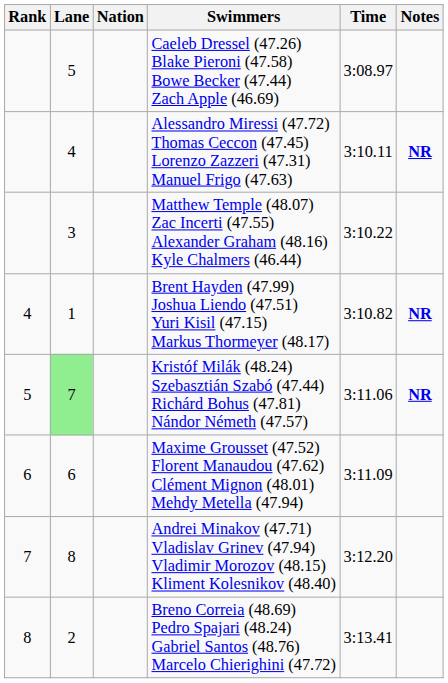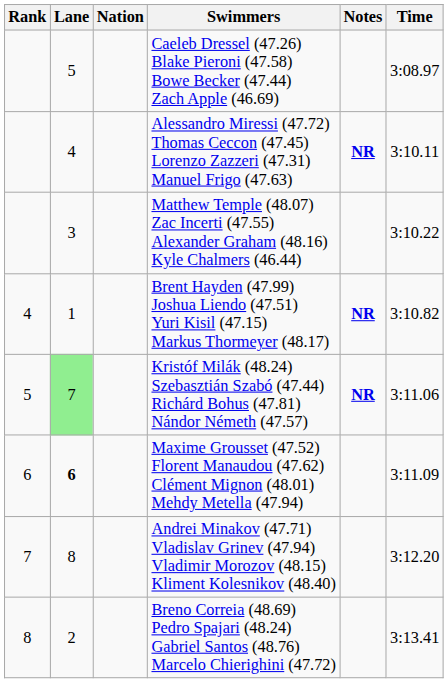columns swapped: (368, 17) <-> (420, 17)
(72, 475) normal -> (72, 475) bold
